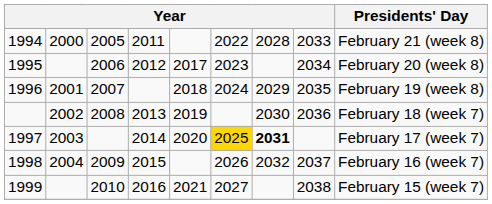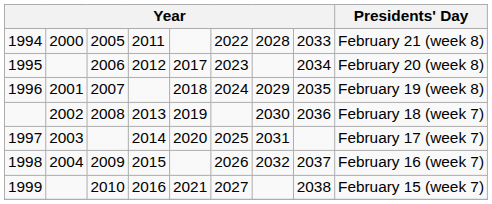(231, 138) gold background -> (231, 138) no background
(273, 138) bold -> (273, 138) normal
